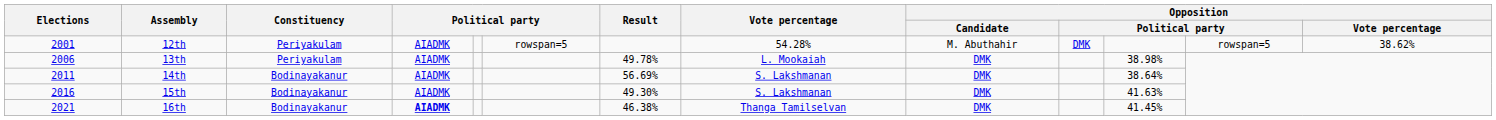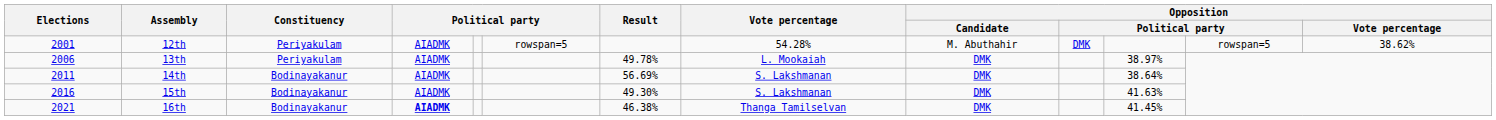(1145, 60) 38.98% -> (1145, 60) 38.97%
